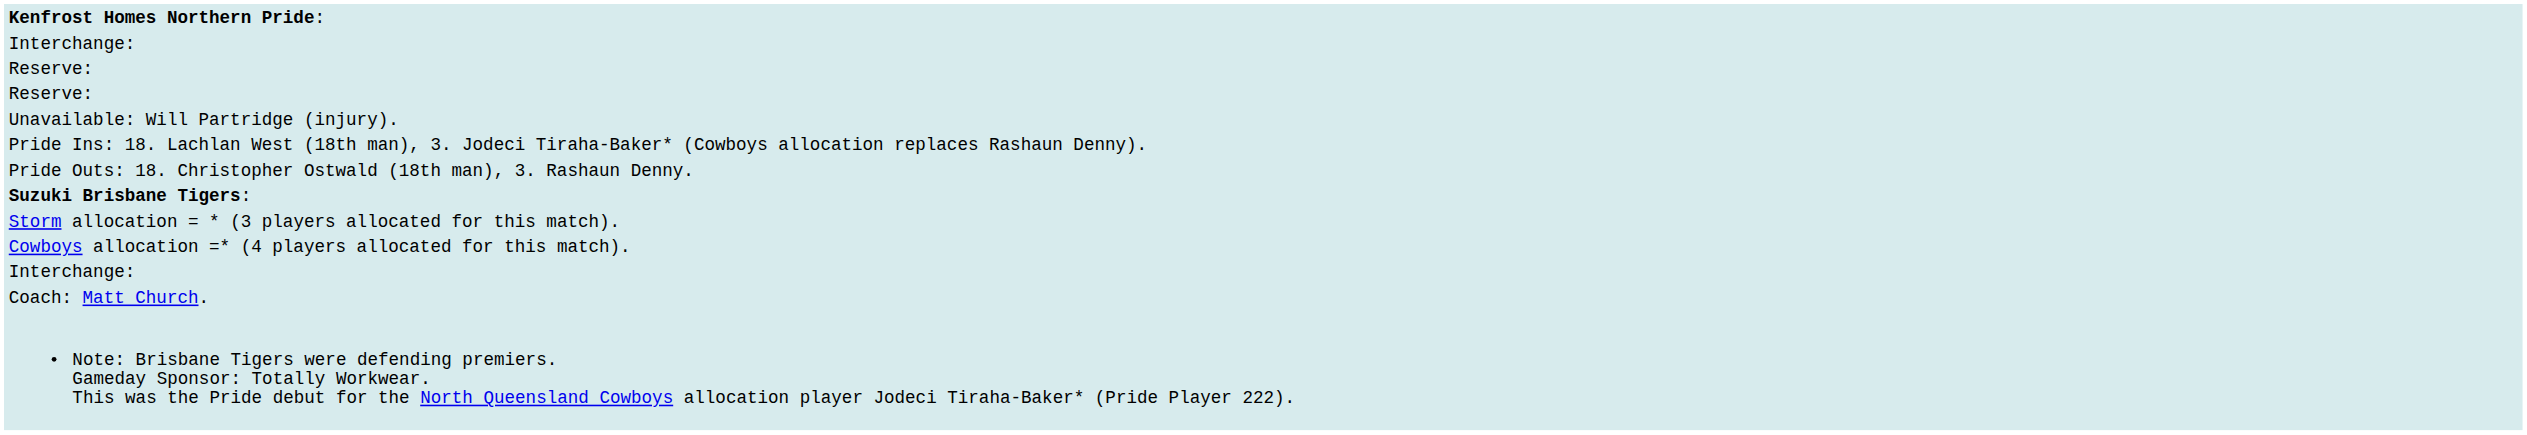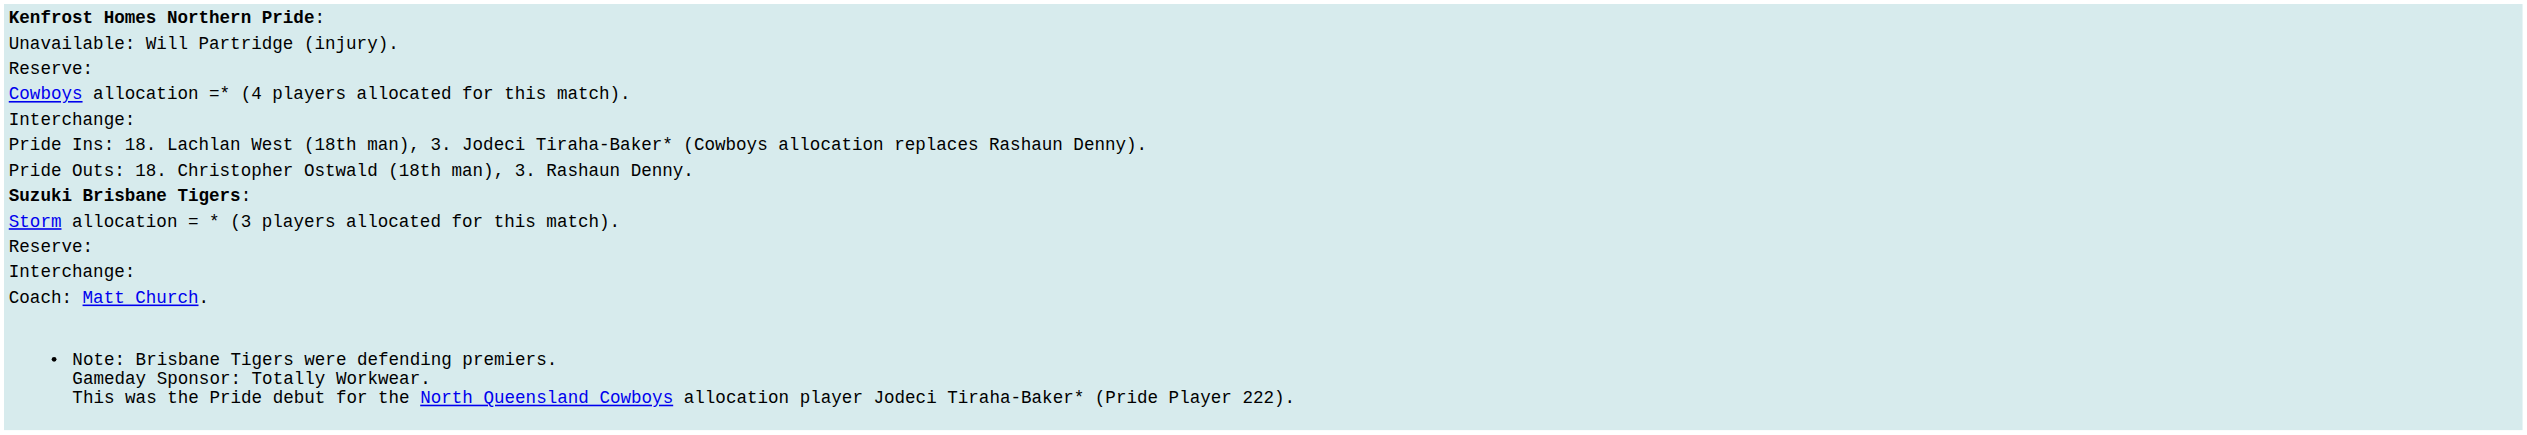(72, 44) Interchange: -> (204, 44) Unavailable: Will Partridge (injury).
(51, 95) Reserve: -> (320, 95) Cowboys allocation =* (4 players allocated for this match).
(204, 120) Unavailable: Will Partridge (injury). -> (72, 120) Interchange:
(320, 247) Cowboys allocation =* (4 players allocated for this match). -> (51, 247) Reserve:
